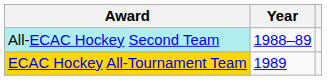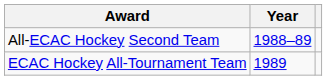(114, 39) paleturquoise background -> (114, 39) no background
(127, 63) gold background -> (127, 63) no background
